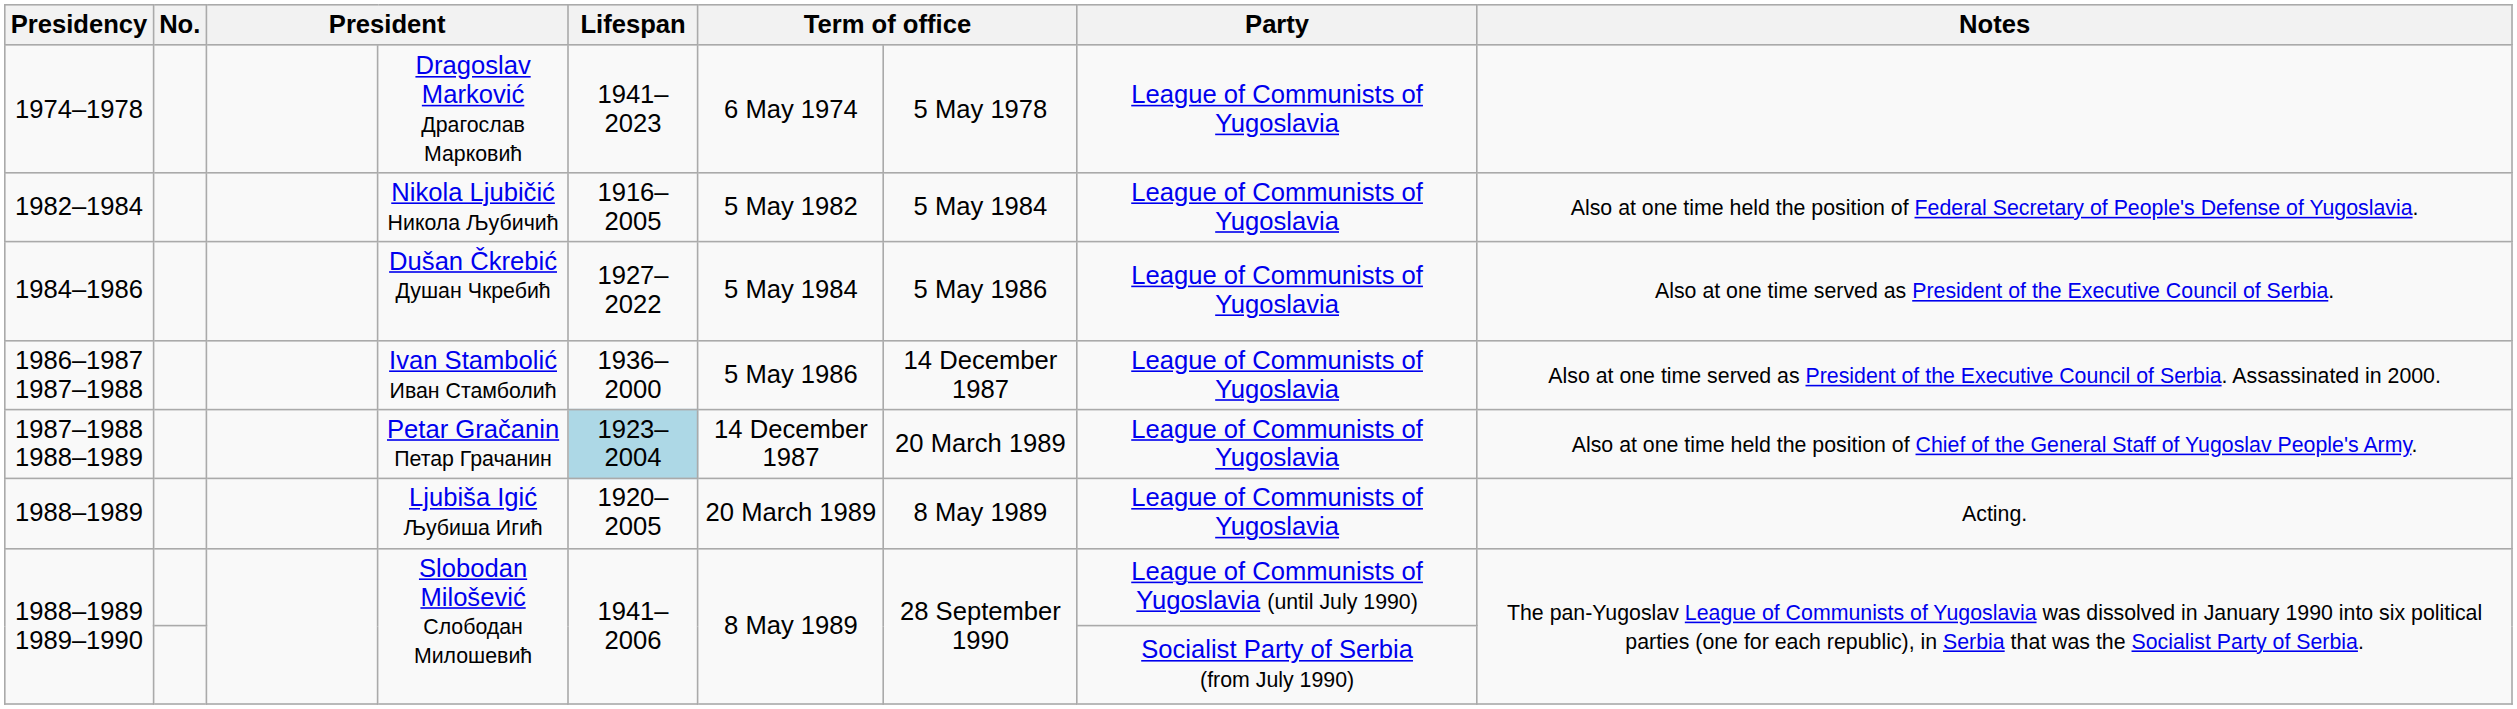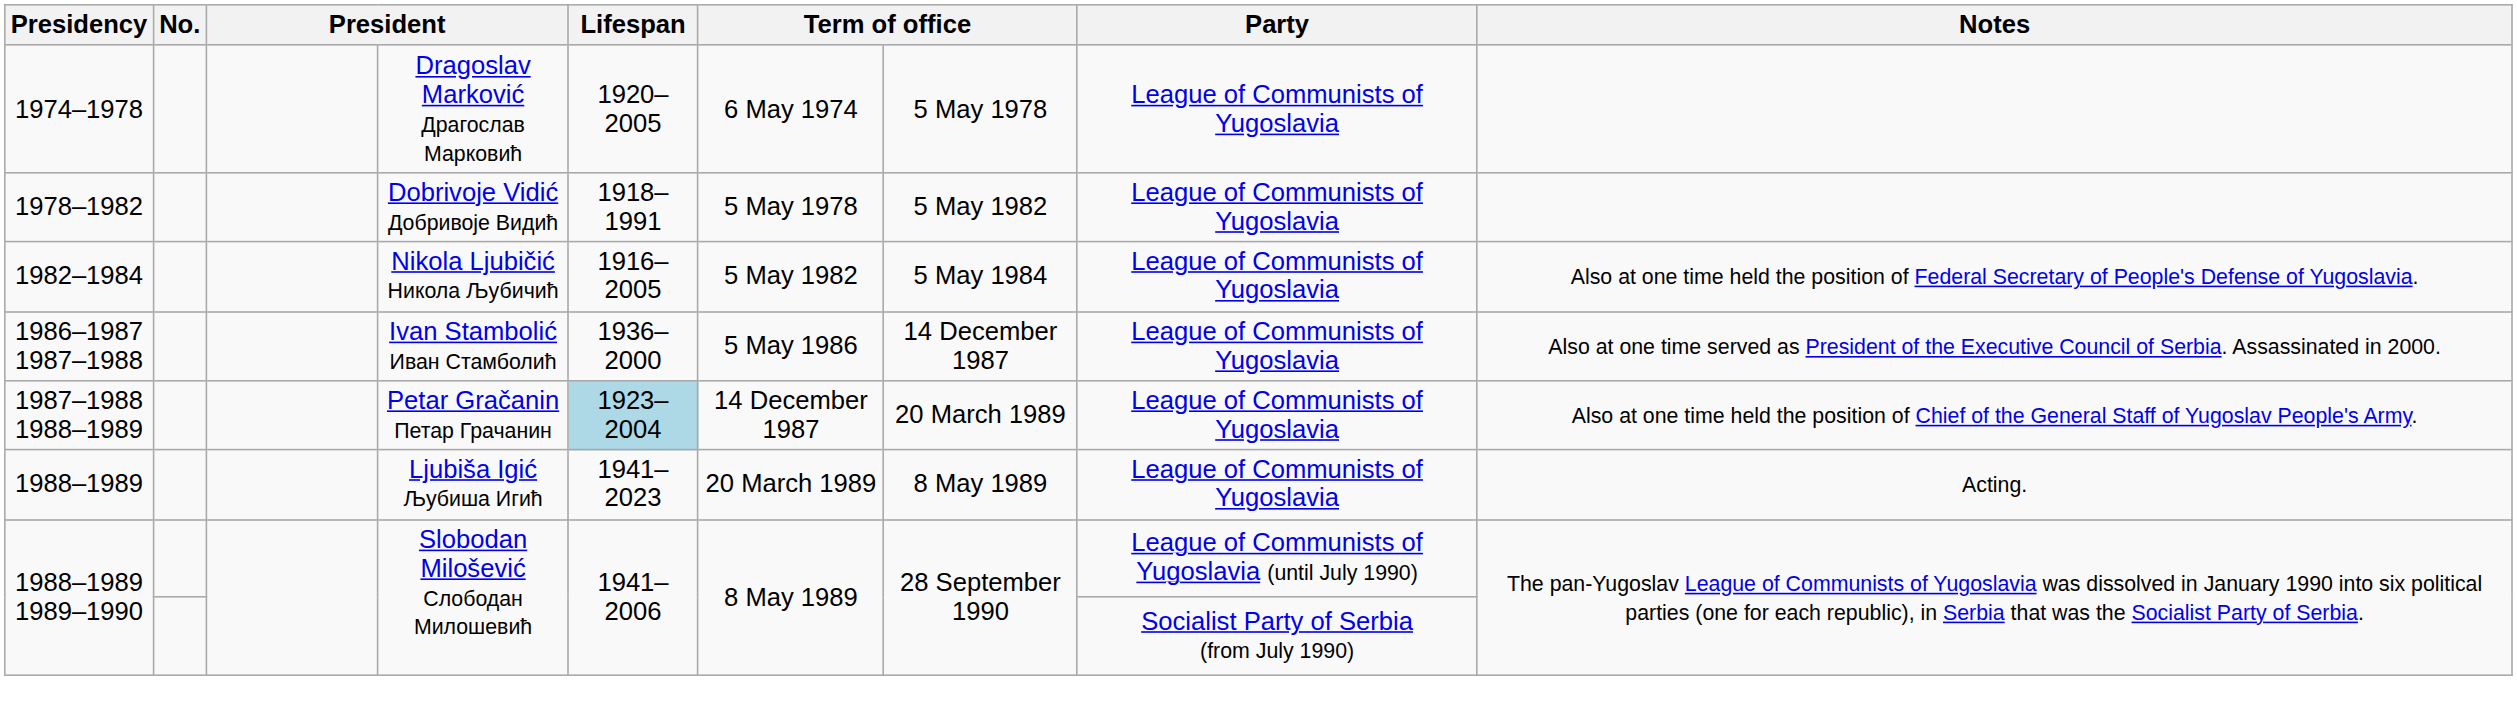(633, 108) 1941–2023 -> (633, 108) 1920–2005
+ row: (79, 206)
- row: (79, 290)
(633, 513) 1920–2005 -> (633, 484) 1941–2023
